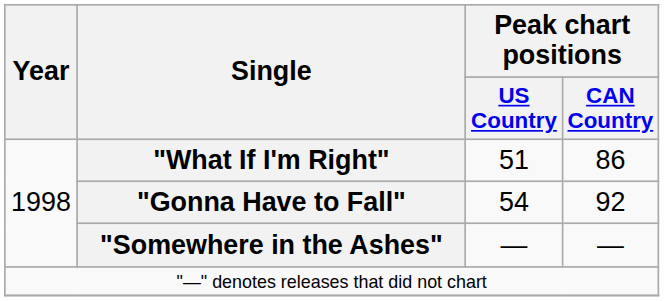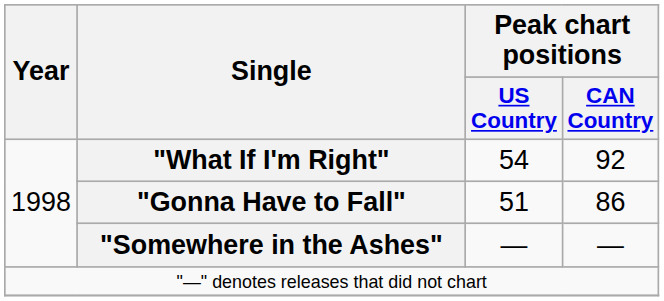(514, 159) 51 -> (514, 159) 54
(610, 159) 86 -> (610, 159) 92
(514, 202) 54 -> (514, 202) 51
(610, 202) 92 -> (610, 202) 86
